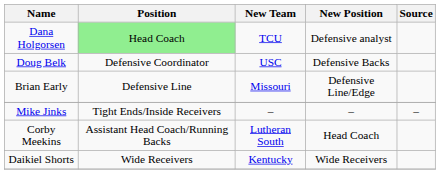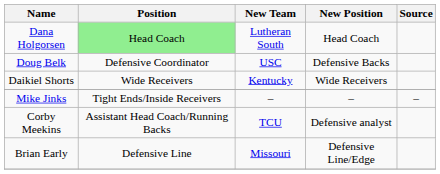(270, 37) TCU -> (270, 37) Lutheran South
(351, 37) Defensive analyst -> (351, 37) Head Coach
rows swapped: (41, 159) <-> (41, 86)
(270, 135) Lutheran South -> (270, 122) TCU
(351, 135) Head Coach -> (351, 122) Defensive analyst
